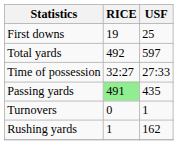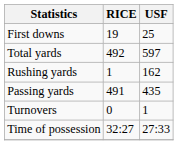rows swapped: (42, 130) <-> (54, 72)
(115, 91) lightgreen background -> (115, 91) no background
